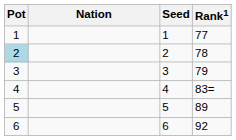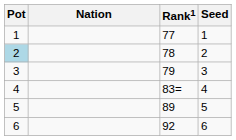columns swapped: (212, 15) <-> (176, 15)
